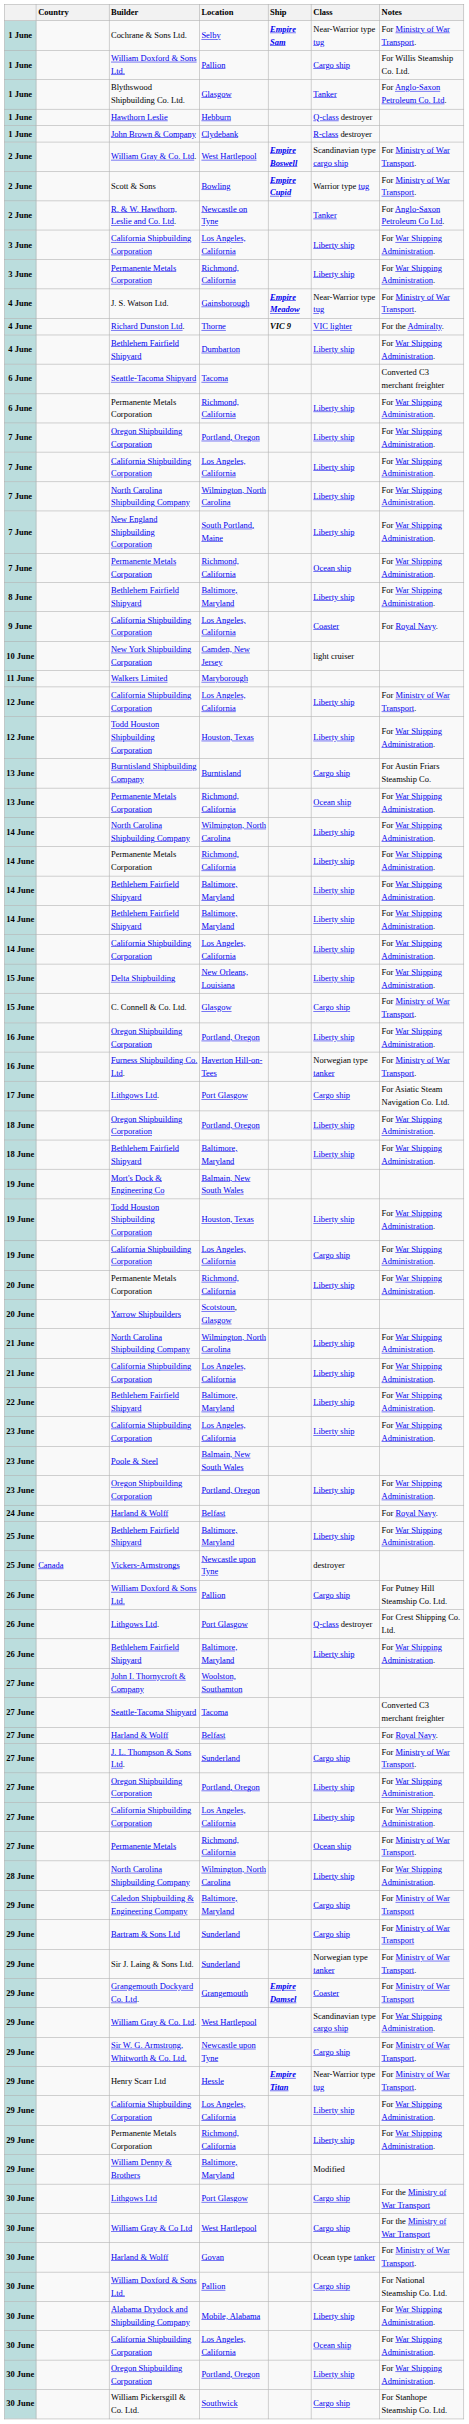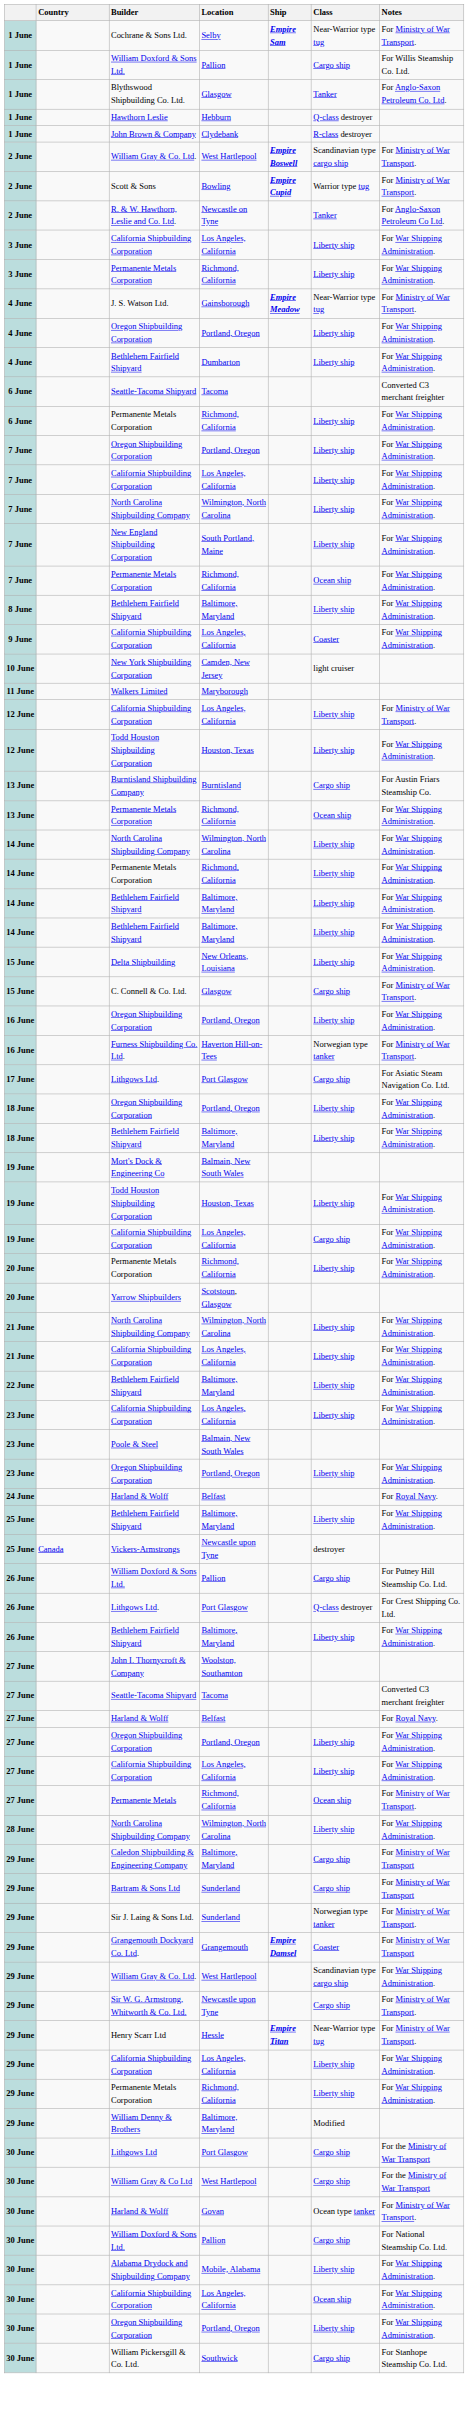+ row: (20, 333)
- row: (20, 326)
(410, 626) For Royal Navy. -> (412, 639) For War Shipping Administration.
- row: (20, 949)
- row: (20, 1758)
